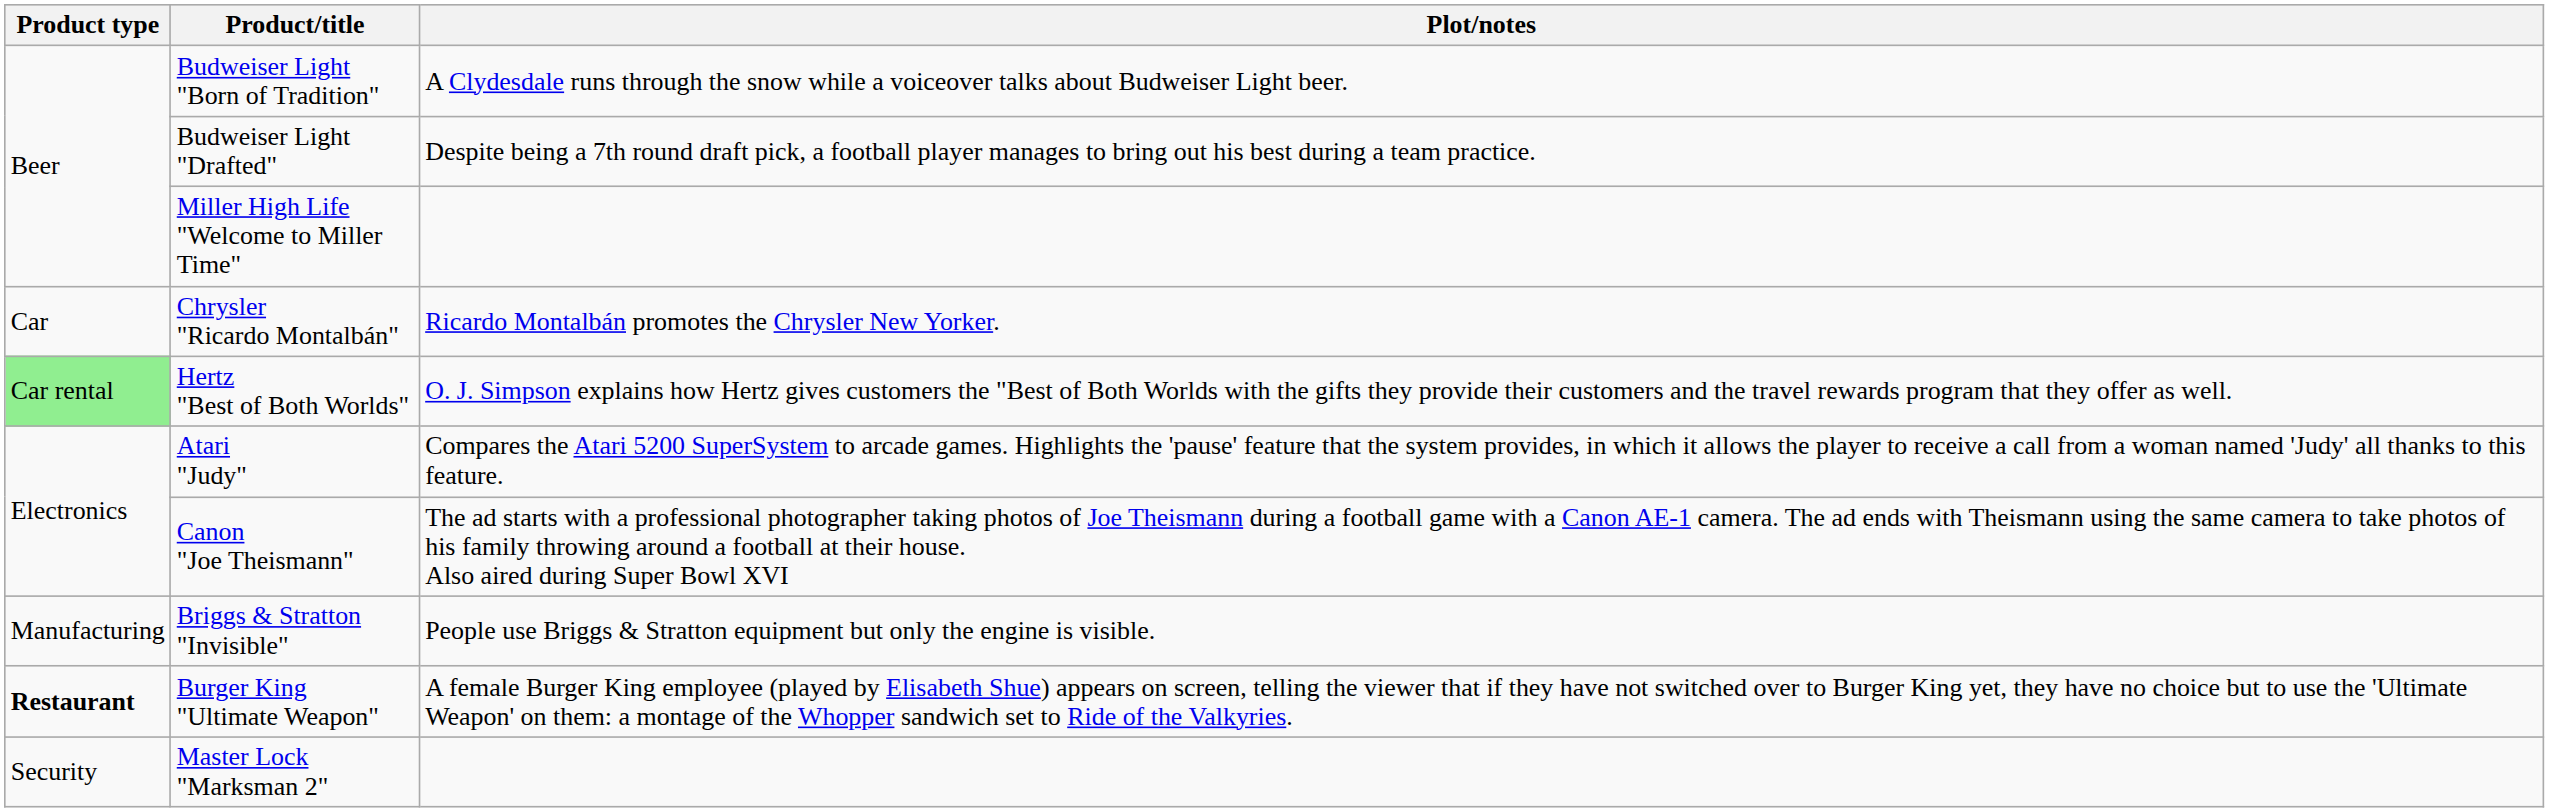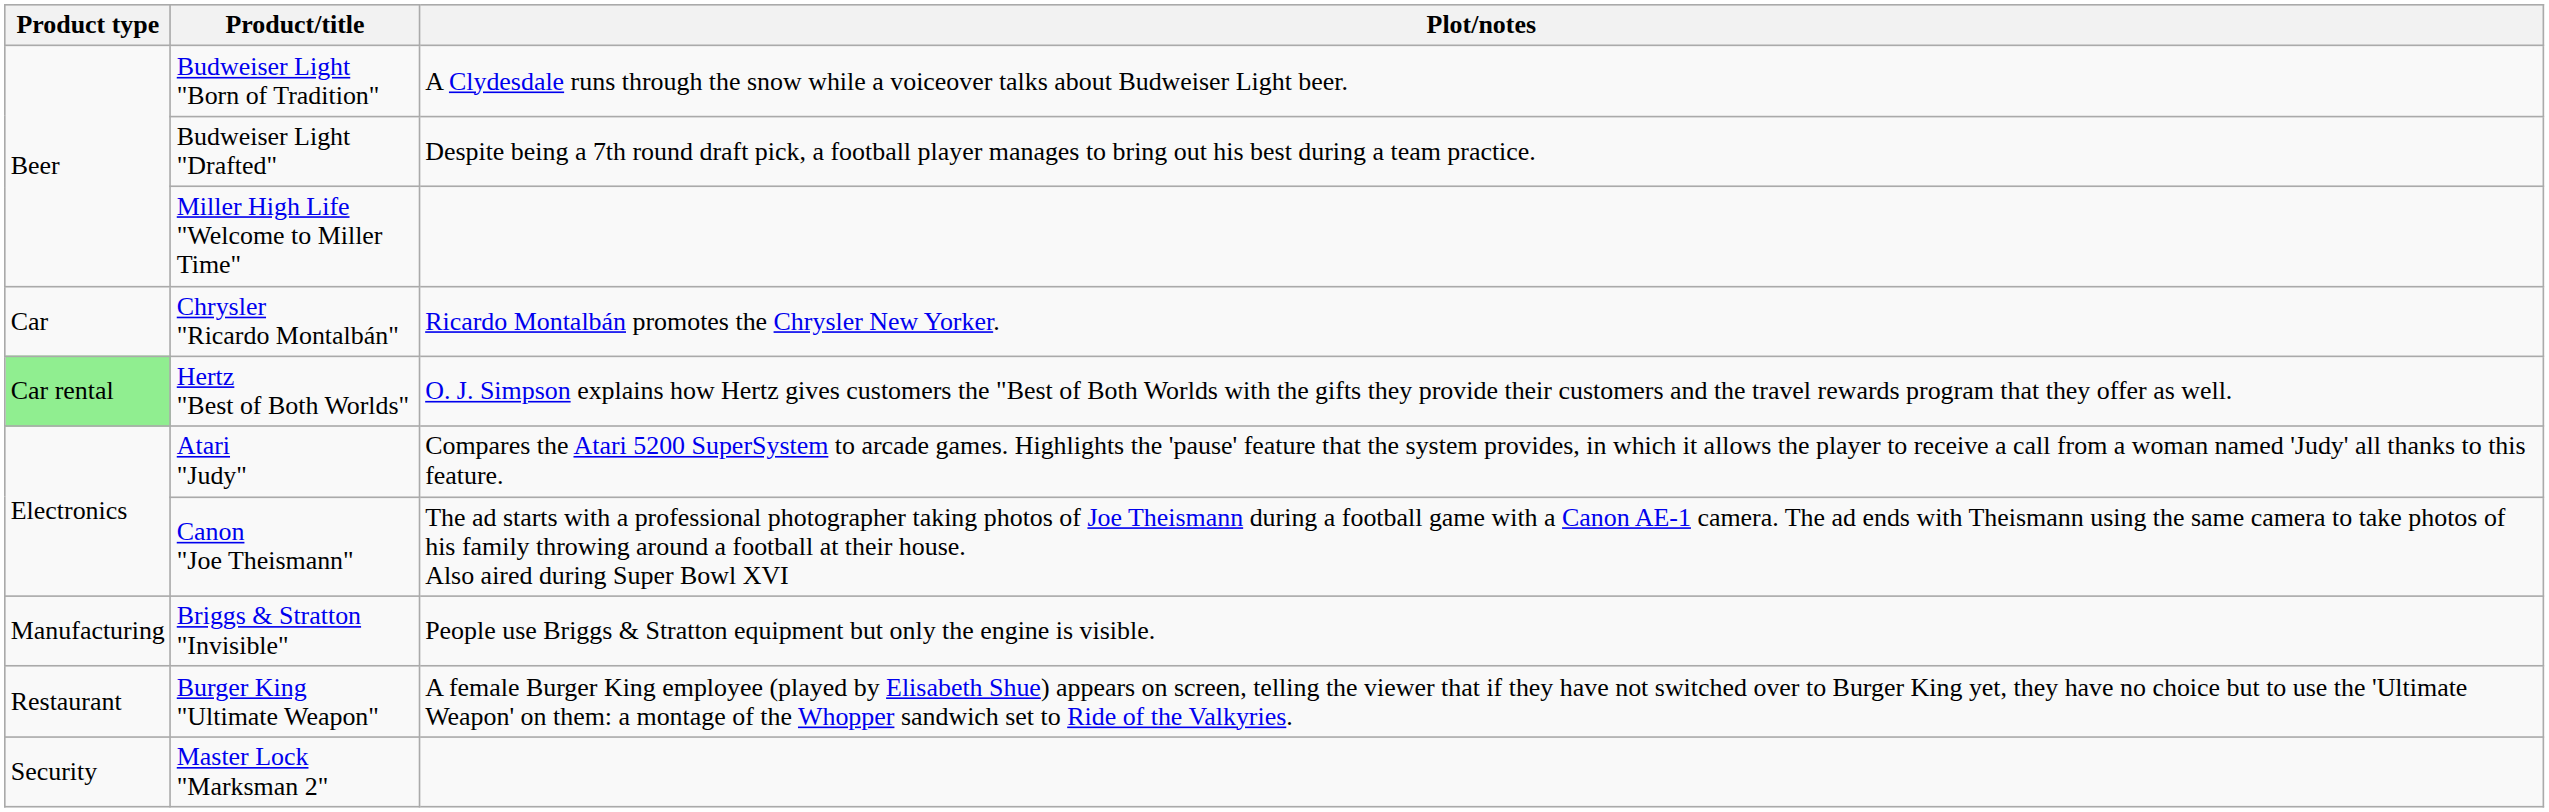(73, 701) bold -> (66, 701) normal
